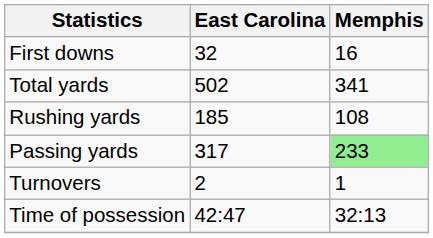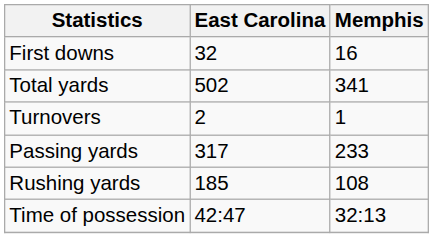rows swapped: (75, 118) <-> (55, 183)
(352, 150) lightgreen background -> (352, 150) no background
